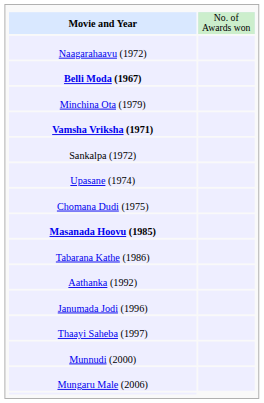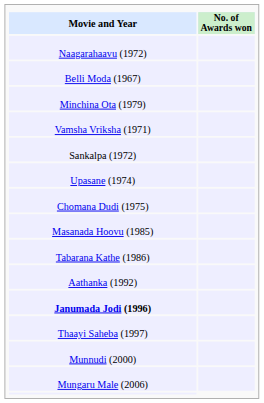(226, 23) normal -> (226, 23) bold
(103, 79) bold -> (103, 79) normal
(103, 130) bold -> (103, 130) normal
(103, 232) bold -> (103, 232) normal
(103, 308) normal -> (103, 308) bold
